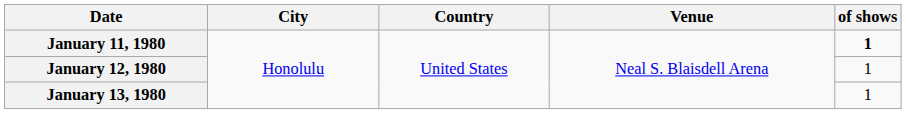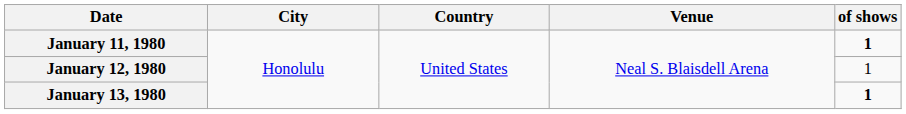(868, 95) normal -> (868, 95) bold
